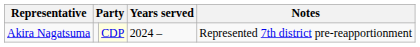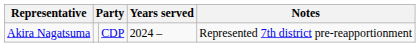(113, 32) lightyellow background -> (113, 32) no background
